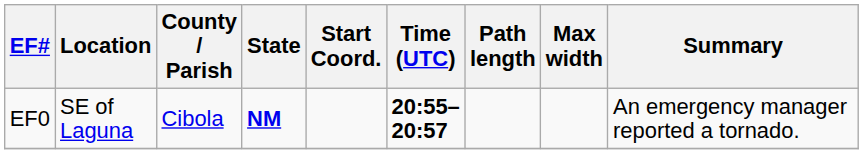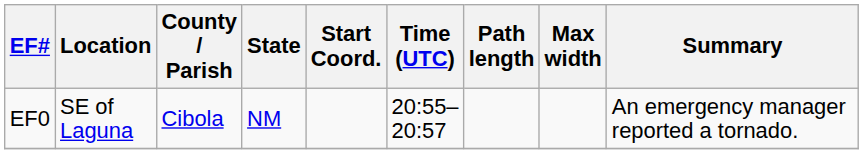(264, 118) bold -> (264, 118) normal
(426, 118) bold -> (425, 118) normal
